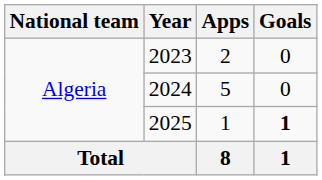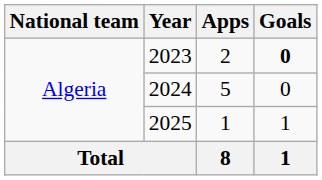(285, 55) normal -> (285, 55) bold
(285, 123) bold -> (285, 123) normal
